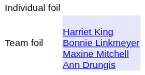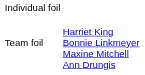(101, 48) lavender background -> (101, 48) no background
